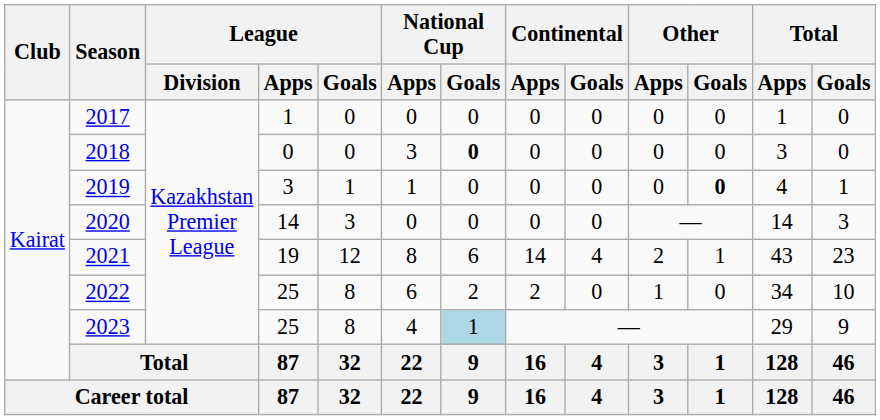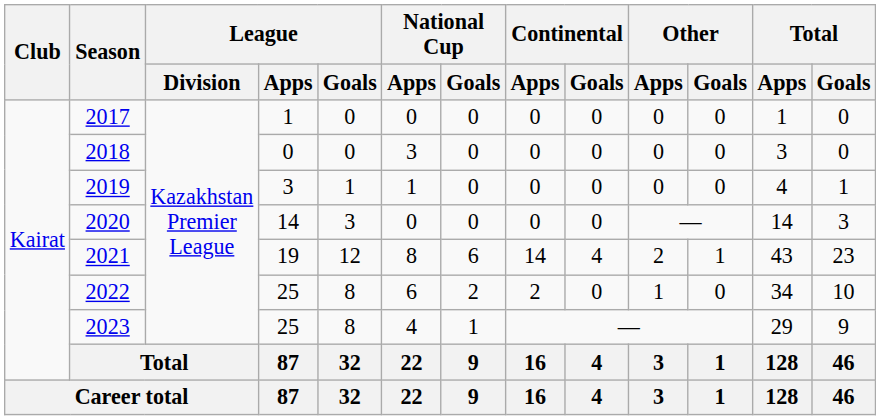(473, 151) bold -> (473, 151) normal
(720, 186) bold -> (720, 186) normal
(473, 326) lightblue background -> (473, 326) no background
